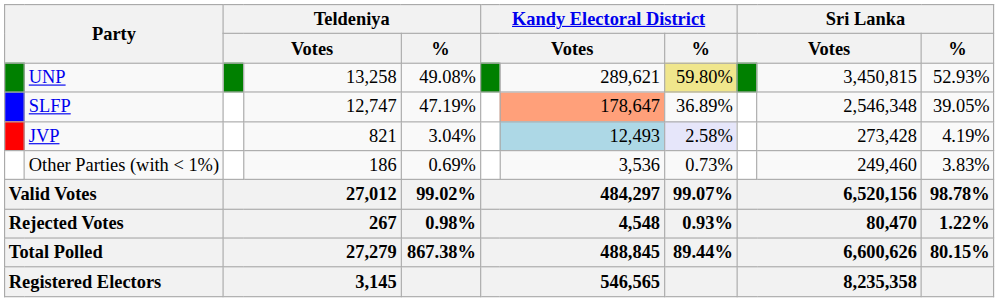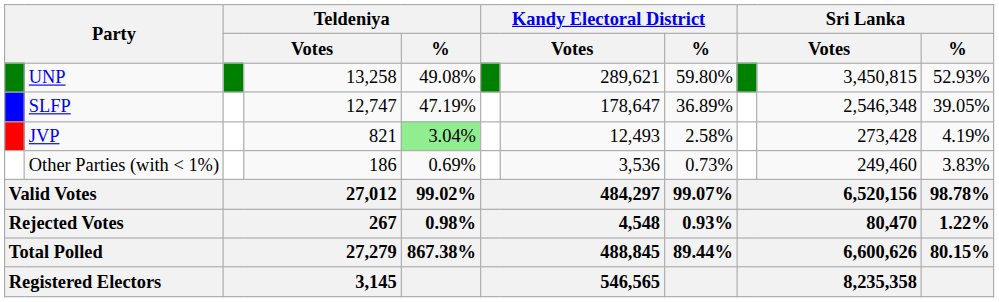(704, 77) khaki background -> (704, 77) no background
(630, 106) lightsalmon background -> (630, 106) no background
(452, 135) no background -> (452, 135) lightgreen background
(635, 135) lightblue background -> (635, 135) no background
(709, 135) lavender background -> (709, 135) no background
